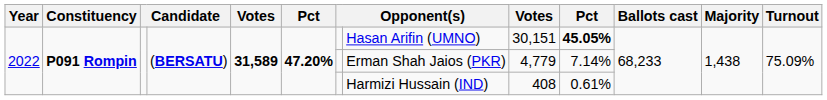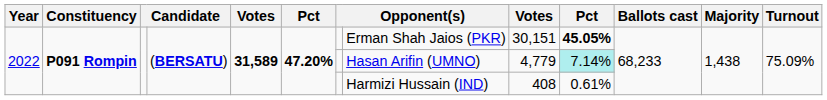(413, 38) Hasan Arifin (UMNO) -> (426, 38) Erman Shah Jaios (PKR)
(426, 61) Erman Shah Jaios (PKR) -> (413, 61) Hasan Arifin (UMNO)
(591, 61) no background -> (591, 61) paleturquoise background
